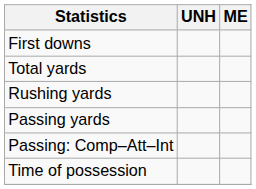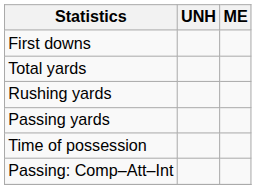rows swapped: (91, 145) <-> (78, 171)
